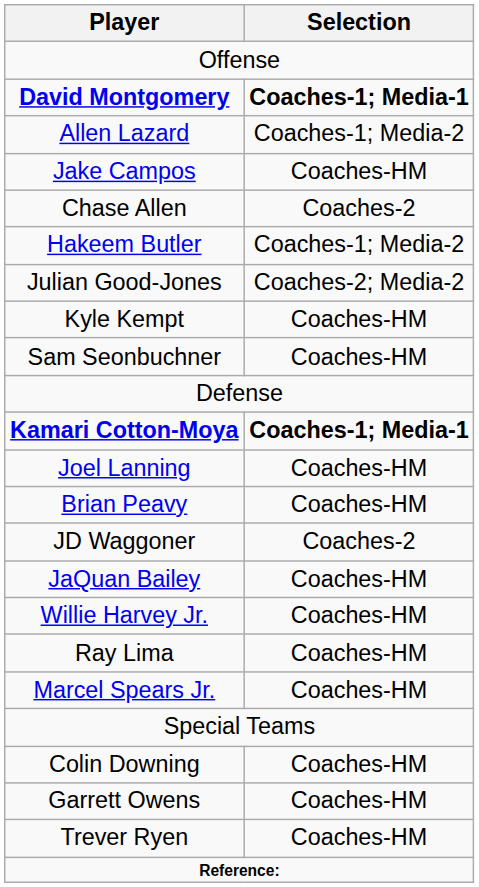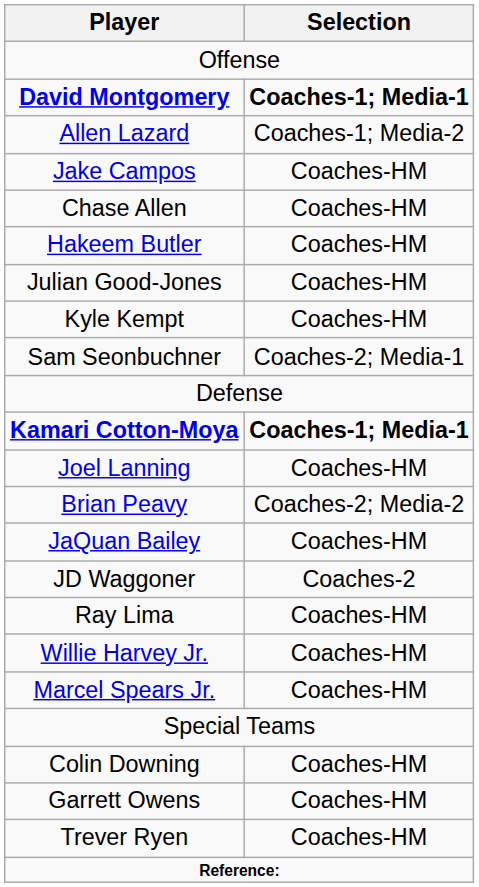(359, 208) Coaches-2 -> (359, 208) Coaches-HM
(359, 245) Coaches-1; Media-2 -> (359, 245) Coaches-HM
(359, 282) Coaches-2; Media-2 -> (359, 282) Coaches-HM
(359, 356) Coaches-HM -> (359, 356) Coaches-2; Media-1
(359, 504) Coaches-HM -> (359, 504) Coaches-2; Media-2
rows swapped: (124, 541) <-> (124, 578)
rows swapped: (124, 615) <-> (124, 652)
